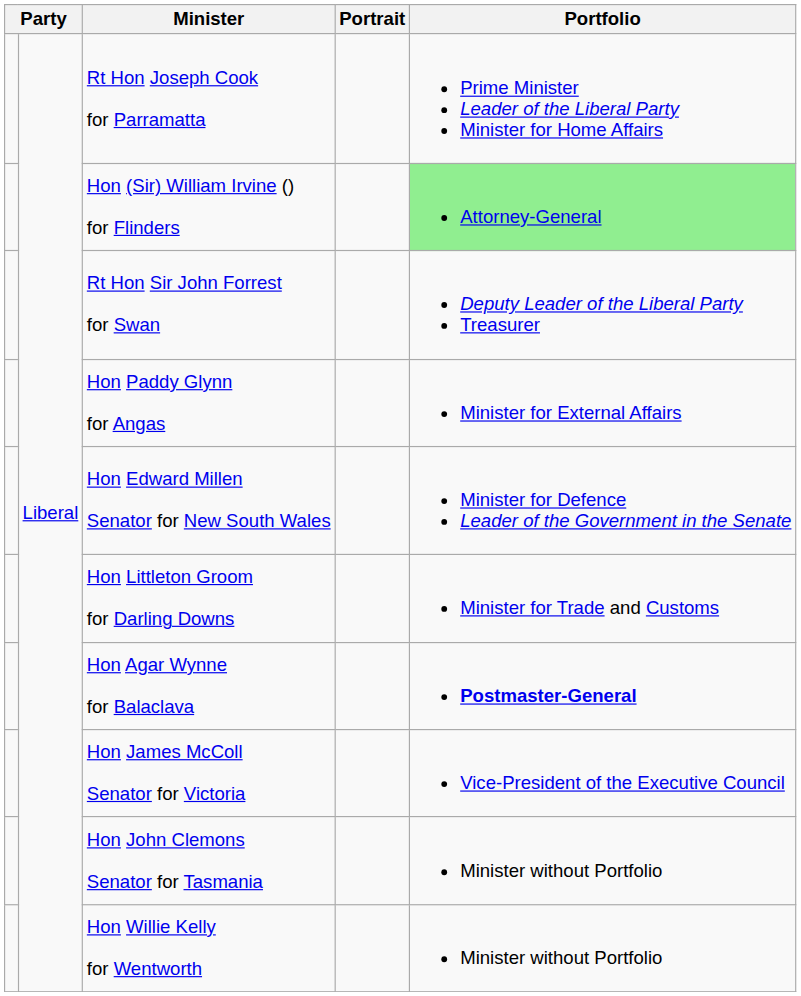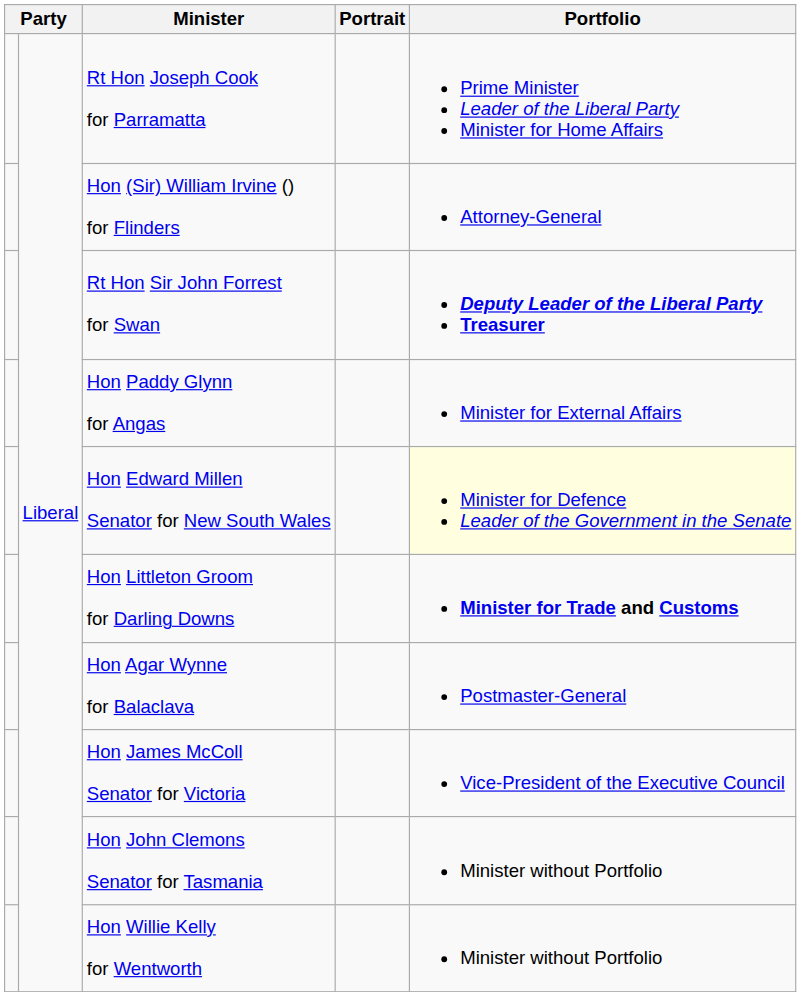(603, 217) lightgreen background -> (603, 217) no background
(603, 315) normal -> (603, 315) bold
(603, 511) no background -> (603, 511) lightyellow background
(603, 609) normal -> (603, 609) bold
(603, 696) bold -> (603, 696) normal
